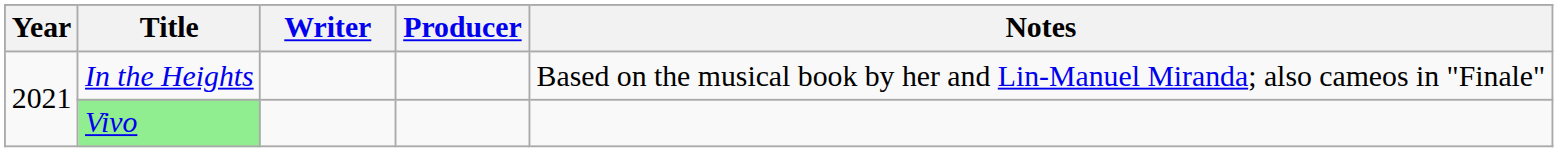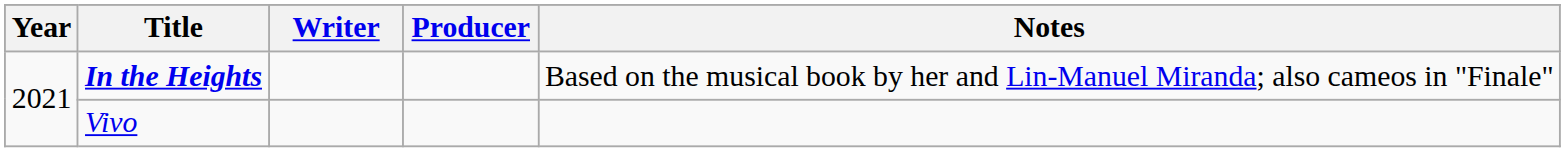(169, 75) normal -> (174, 75) bold
(111, 122) lightgreen background -> (111, 122) no background
